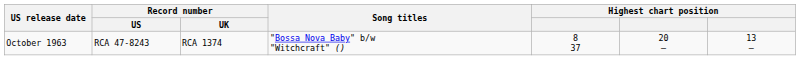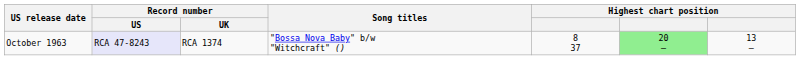(122, 43) no background -> (122, 43) lavender background
(663, 43) no background -> (663, 43) lightgreen background
